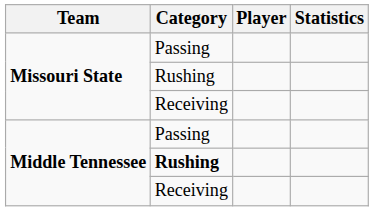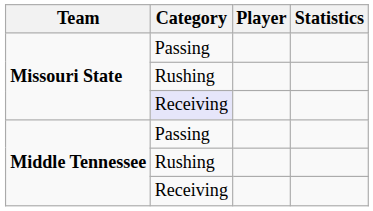(191, 104) no background -> (191, 104) lavender background
(187, 162) bold -> (185, 162) normal
